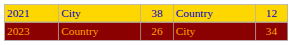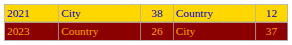(272, 31) 34 -> (272, 31) 37
